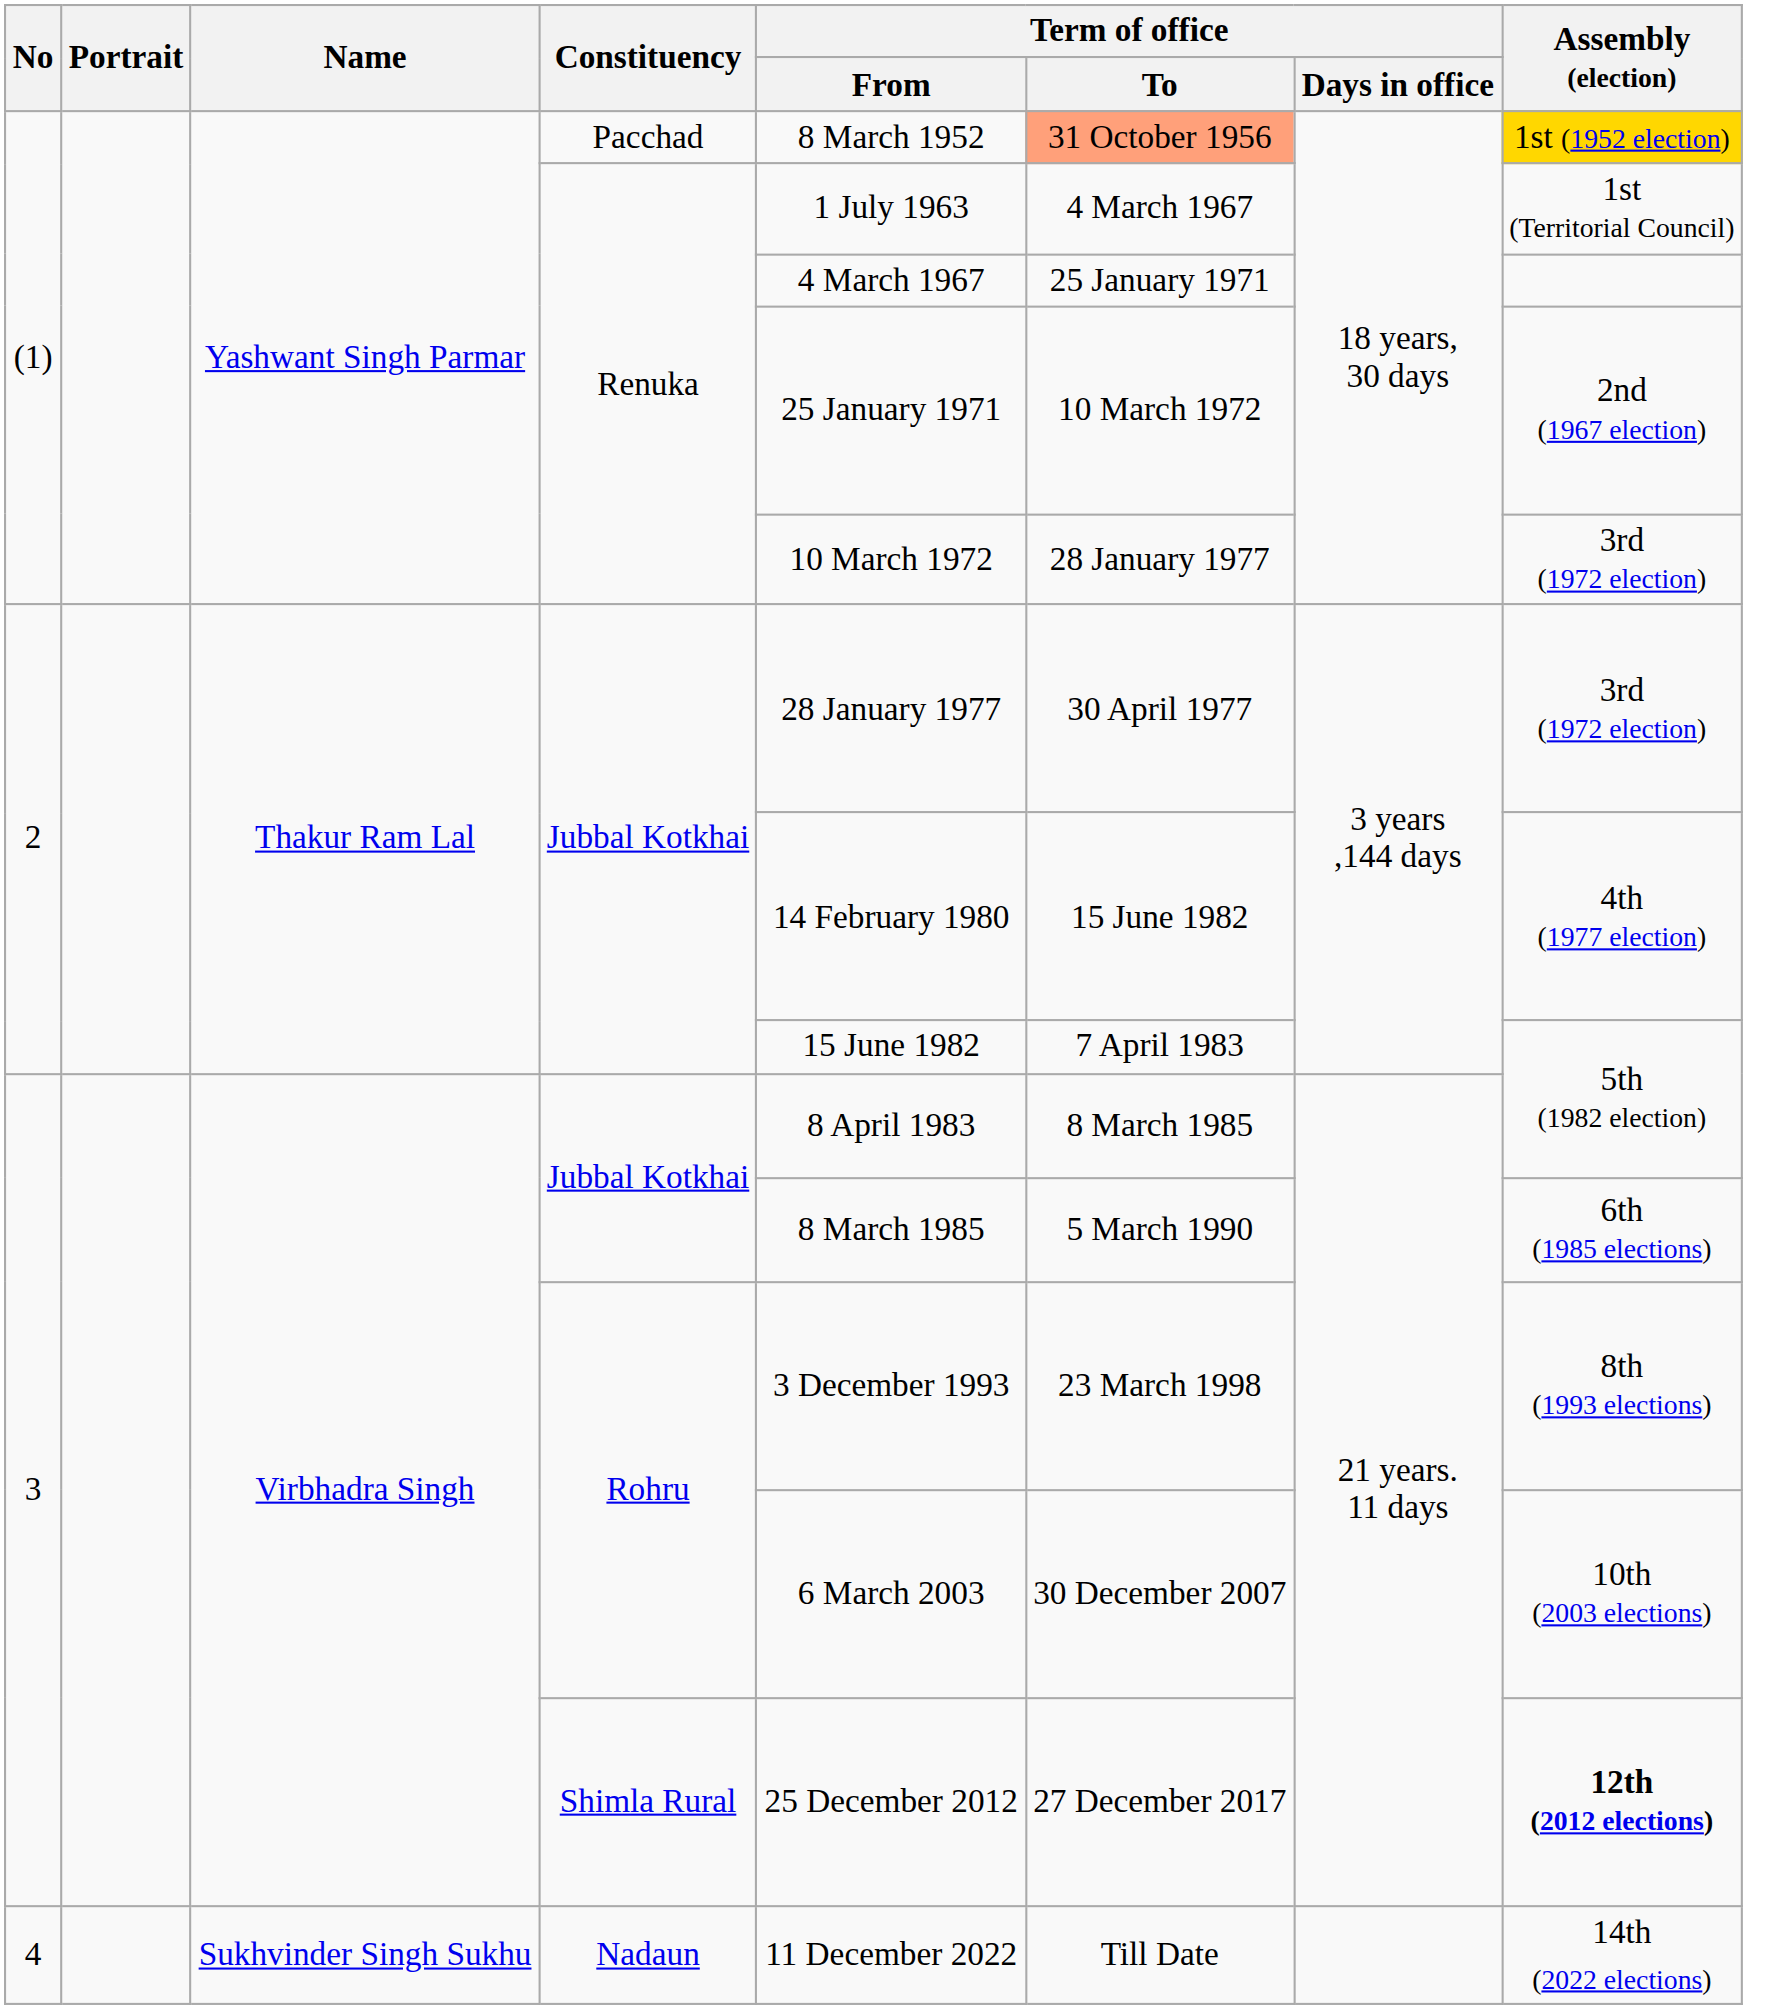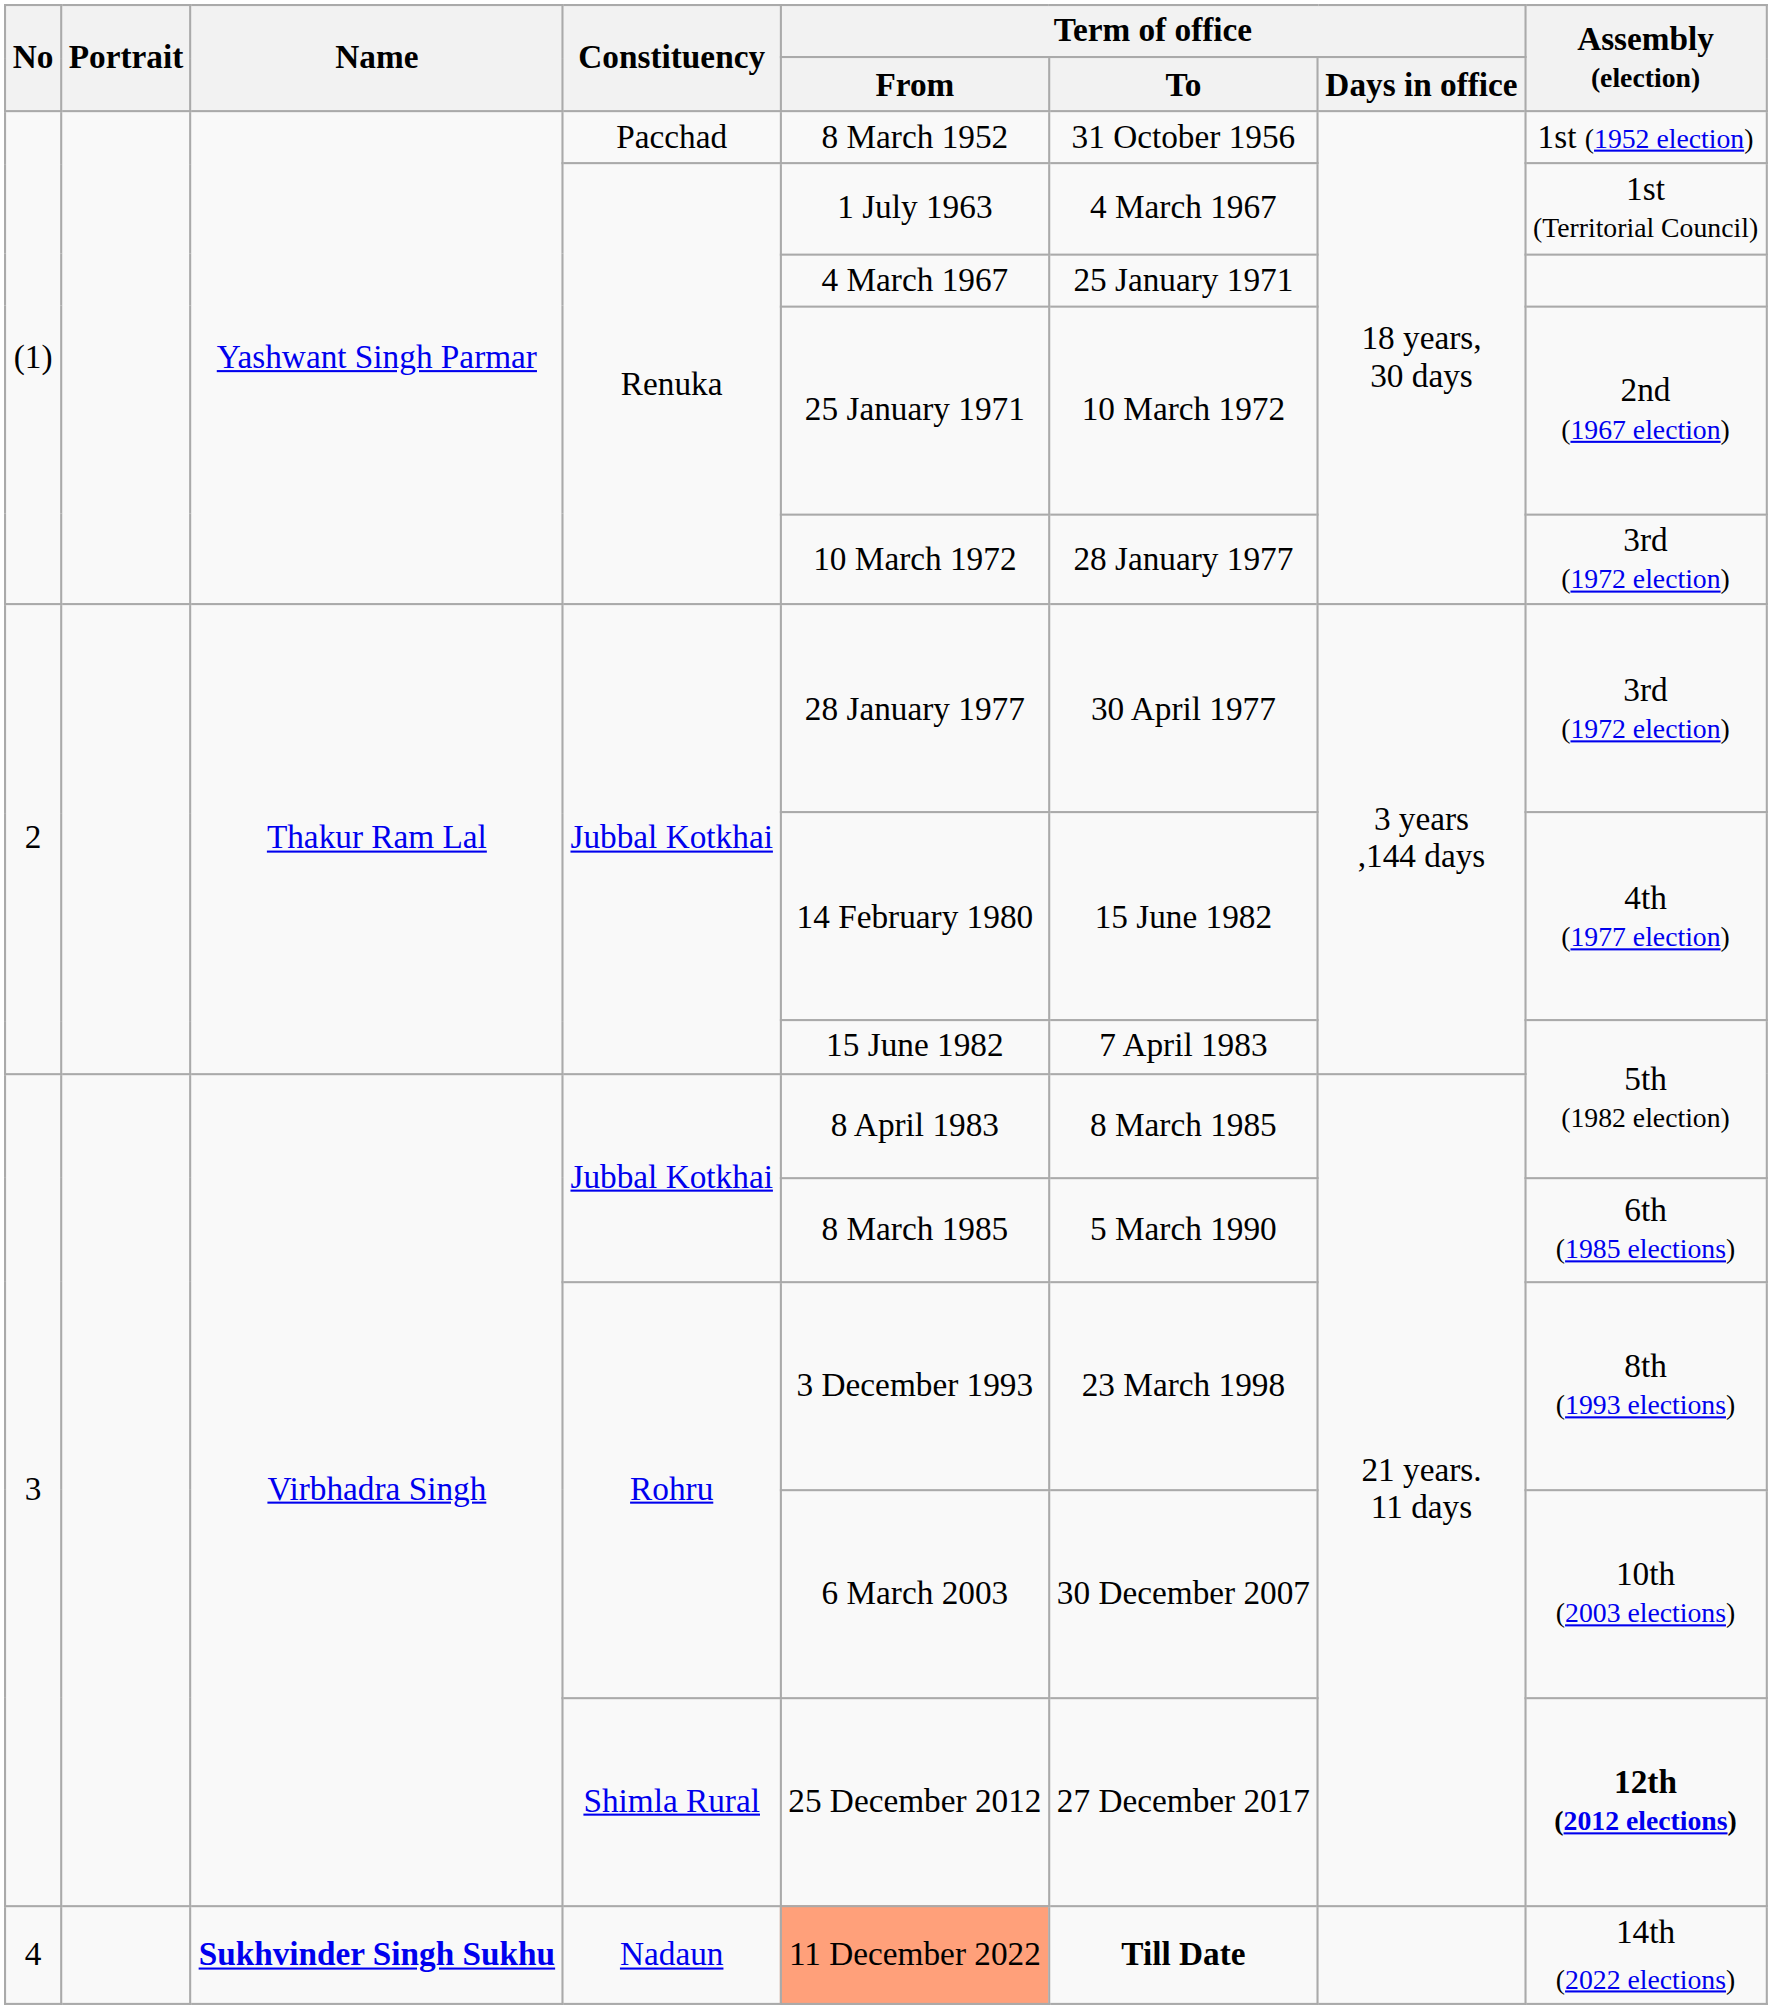(1160, 136) lightsalmon background -> (1183, 136) no background
(1622, 136) gold background -> (1646, 136) no background
(365, 1954) normal -> (377, 1954) bold
(891, 1954) no background -> (915, 1954) lightsalmon background
(1160, 1954) normal -> (1183, 1954) bold
